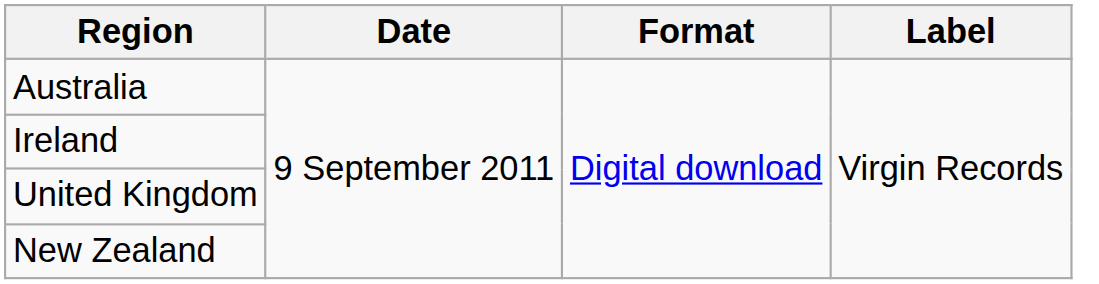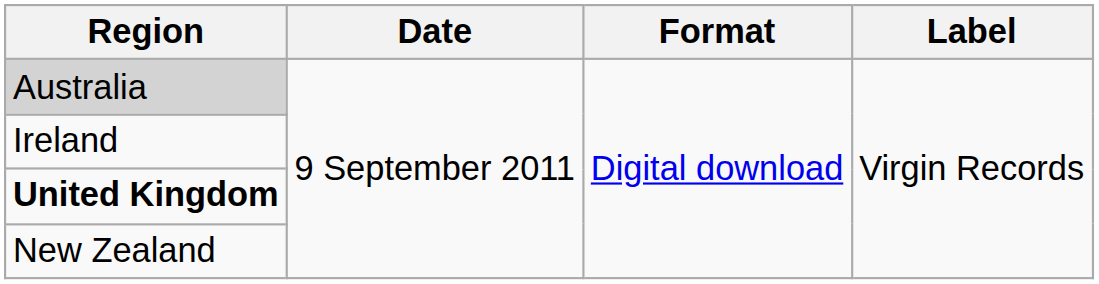(80, 86) no background -> (80, 86) lightgrey background
(135, 195) normal -> (146, 195) bold
